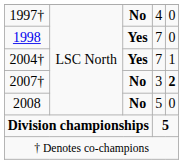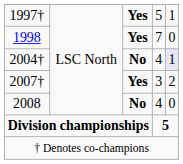(138, 15) No -> (138, 15) Yes
(159, 15) 4 -> (159, 15) 5
(172, 15) 0 -> (172, 15) 1
(138, 59) Yes -> (138, 59) No
(159, 59) 7 -> (159, 59) 4
(172, 59) no background -> (172, 59) lavender background
(138, 81) No -> (138, 81) Yes
(172, 81) bold -> (172, 81) normal
(159, 103) 5 -> (159, 103) 4
